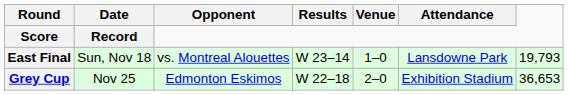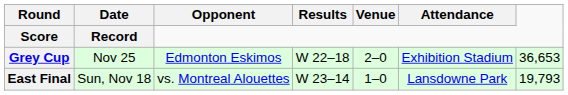rows swapped: (39, 57) <-> (39, 79)
